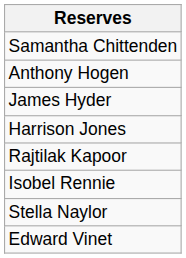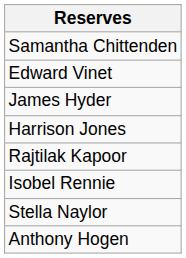(69, 73) Anthony Hogen -> (60, 73) Edward Vinet
(60, 239) Edward Vinet -> (69, 239) Anthony Hogen
